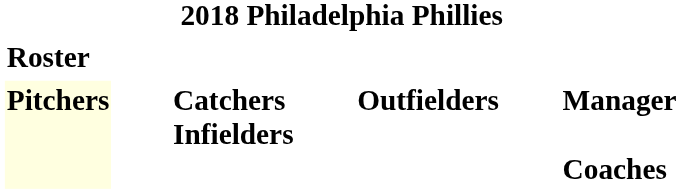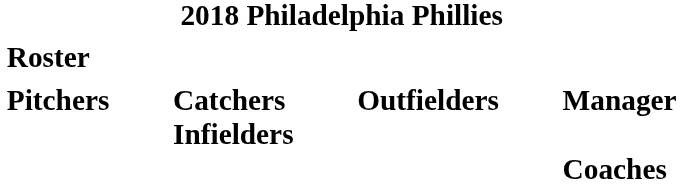(58, 99) lightyellow background -> (58, 99) no background
